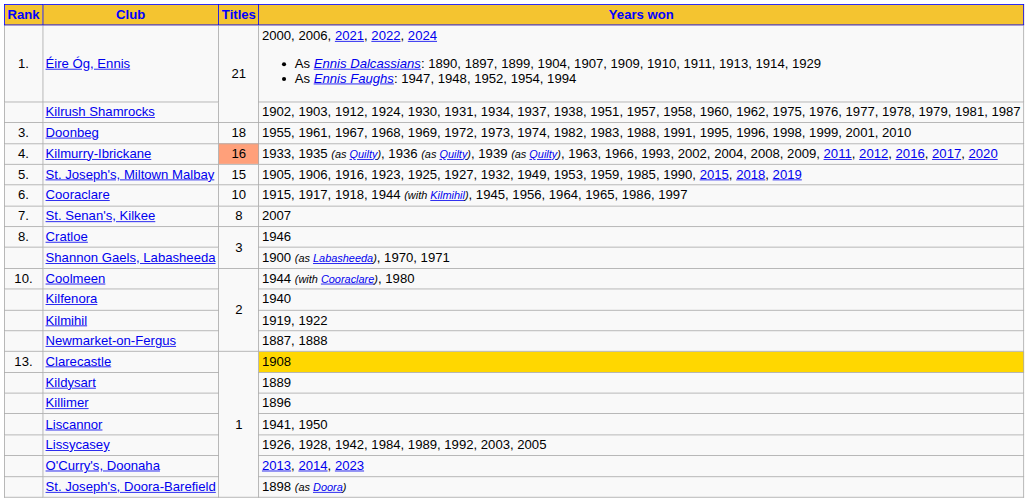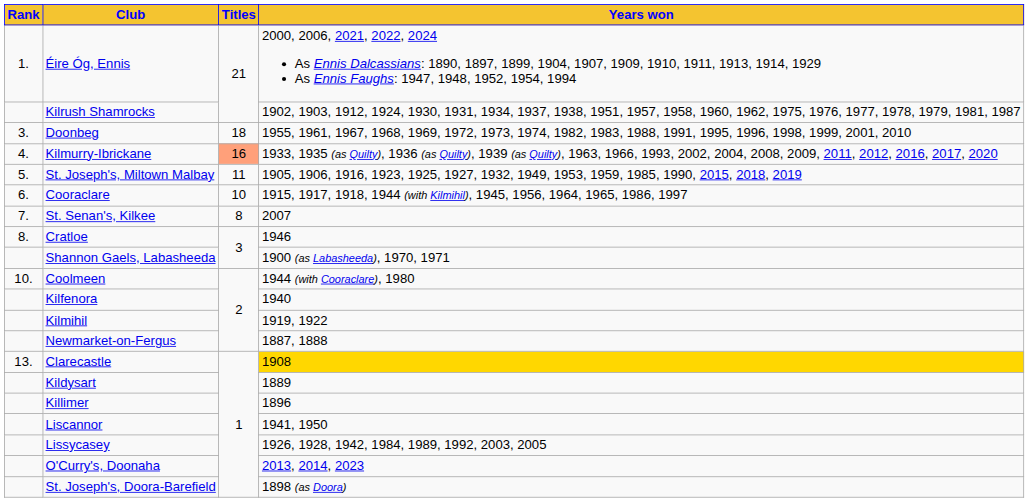(239, 174) 15 -> (239, 174) 11
